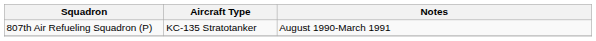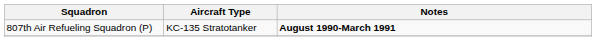(335, 28) normal -> (337, 28) bold
